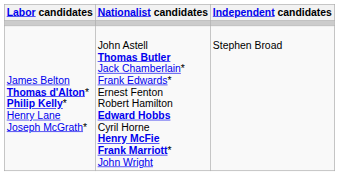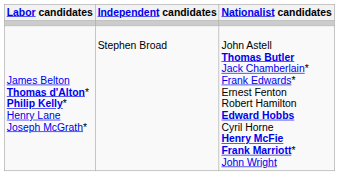columns swapped: (153, 12) <-> (272, 12)
